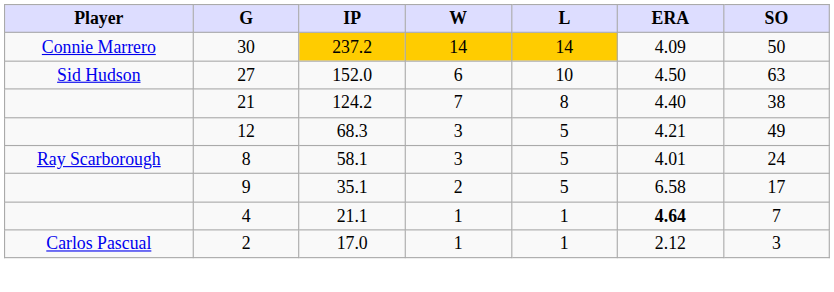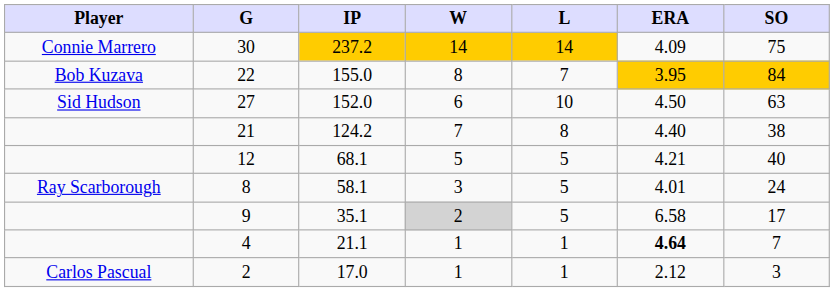(776, 46) 50 -> (776, 46) 75
+ row: (246, 74)
(352, 131) 68.3 -> (352, 159) 68.1
(458, 131) 3 -> (458, 159) 5
(776, 131) 49 -> (776, 159) 40
(458, 187) no background -> (458, 215) lightgrey background
